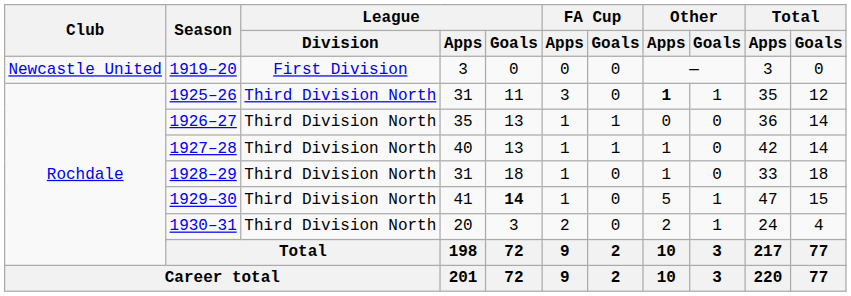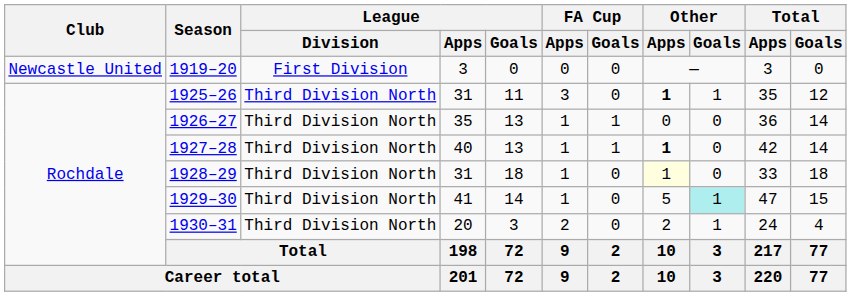(666, 148) normal -> (666, 148) bold
(666, 174) no background -> (666, 174) lightyellow background
(514, 200) bold -> (514, 200) normal
(717, 200) no background -> (717, 200) paleturquoise background
